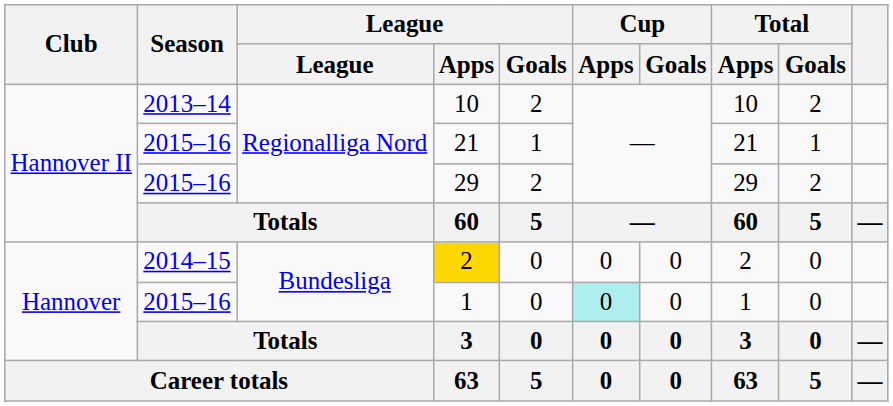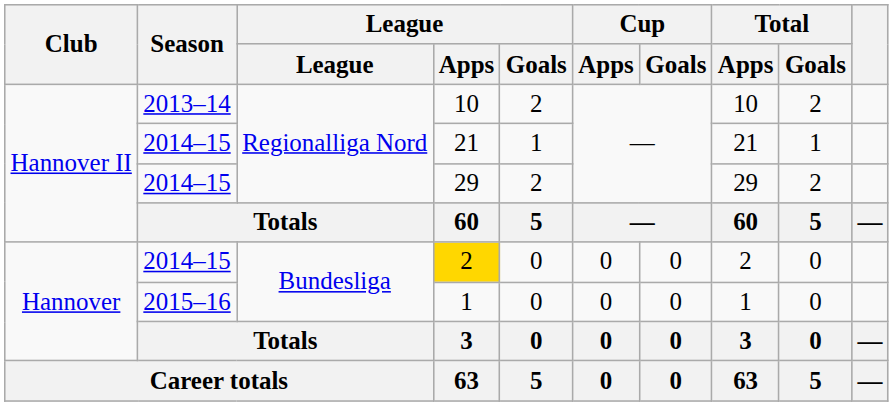(187, 143) 2015–16 -> (187, 143) 2014–15
(187, 182) 2015–16 -> (187, 182) 2014–15
(606, 301) paleturquoise background -> (606, 301) no background
